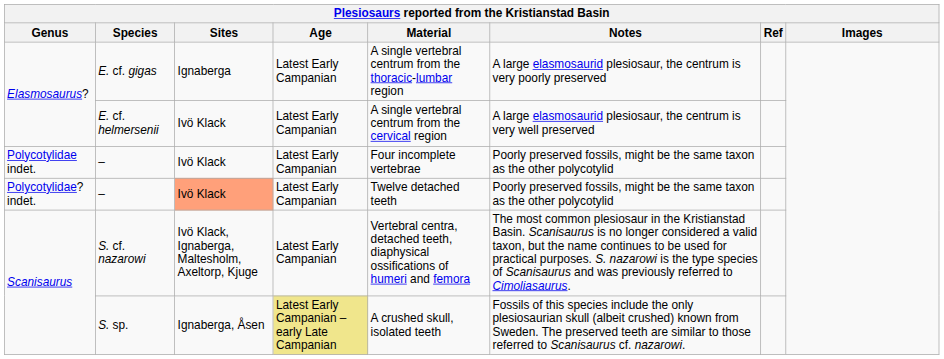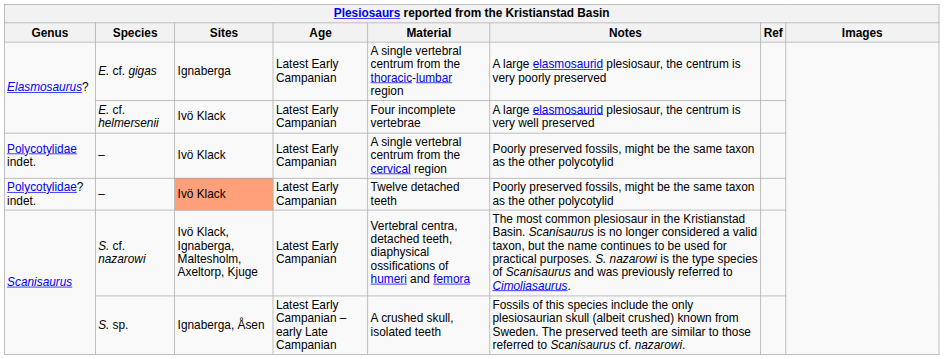(416, 123) A single vertebral centrum from the cervical region -> (413, 116) Four incomplete vertebrae
(413, 162) Four incomplete vertebrae -> (416, 155) A single vertebral centrum from the cervical region
(311, 325) khaki background -> (311, 325) no background
